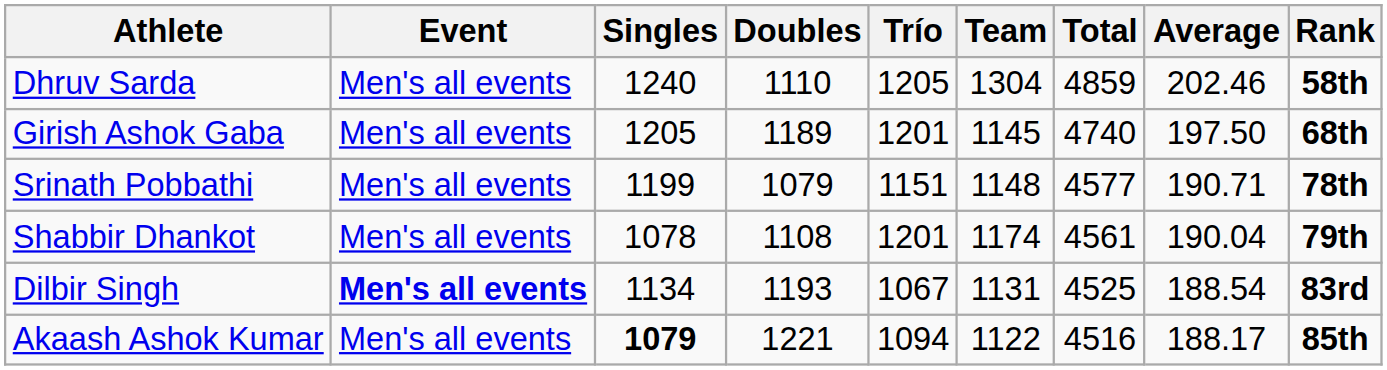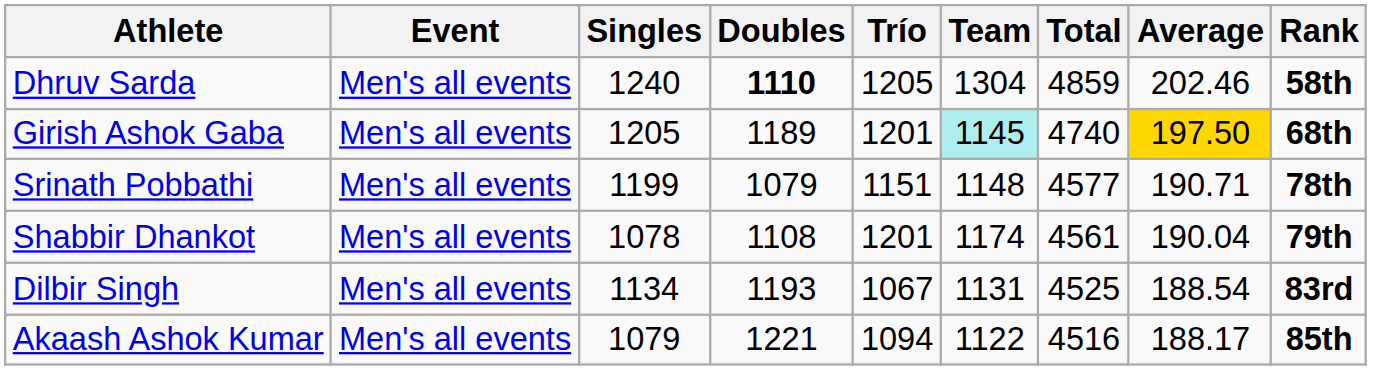(797, 83) normal -> (782, 83) bold
(1006, 134) no background -> (990, 134) paleturquoise background
(1216, 134) no background -> (1200, 134) gold background
(463, 288) bold -> (455, 288) normal
(660, 340) bold -> (644, 340) normal
